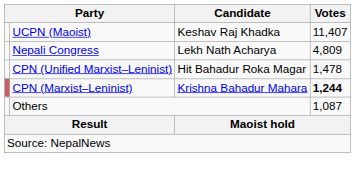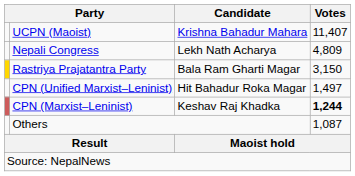(229, 32) Keshav Raj Khadka -> (242, 32) Krishna Bahadur Mahara
+ row: (79, 69)
(327, 69) 1,478 -> (327, 87) 1,497
(242, 87) Krishna Bahadur Mahara -> (229, 106) Keshav Raj Khadka
